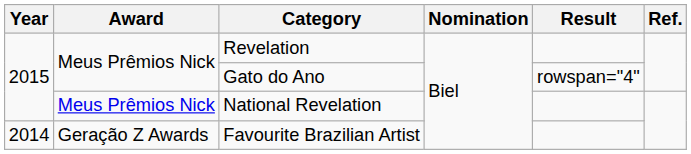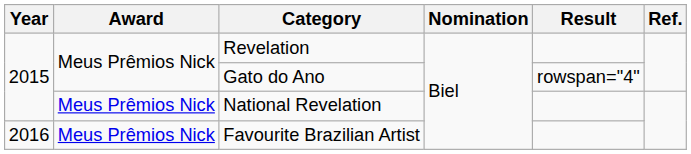(29, 134) 2014 -> (29, 134) 2016
(133, 134) Geração Z Awards -> (136, 134) Meus Prêmios Nick
